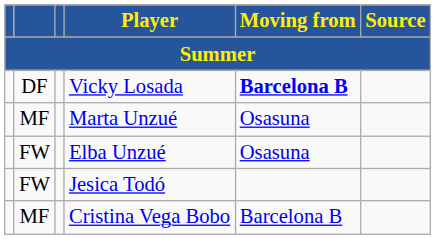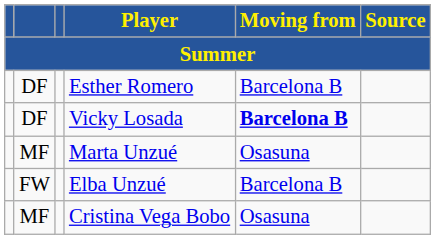+ row: (131, 86)
(275, 151) Osasuna -> (291, 184) Barcelona B
- row: (117, 184)
(291, 217) Barcelona B -> (275, 217) Osasuna
